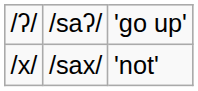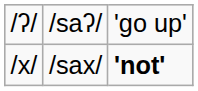(136, 64) normal -> (140, 64) bold
